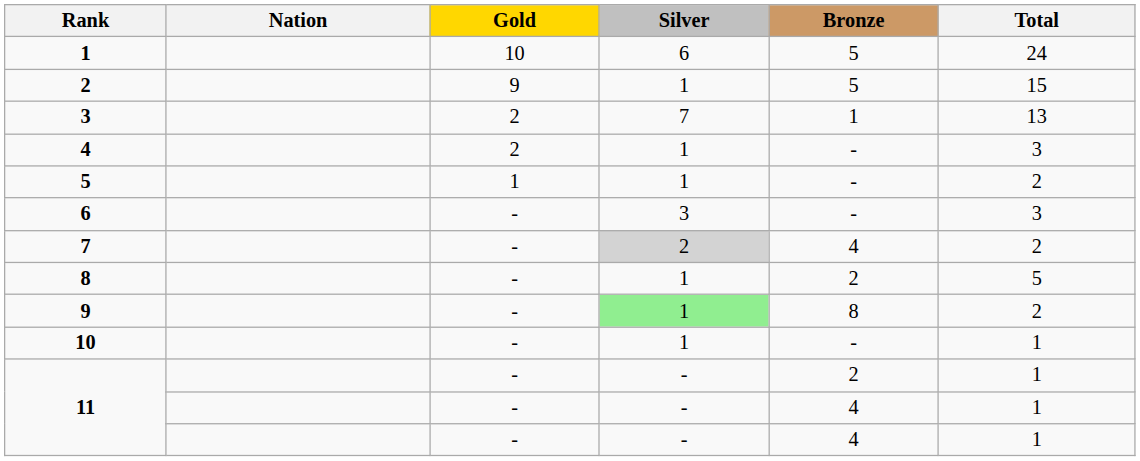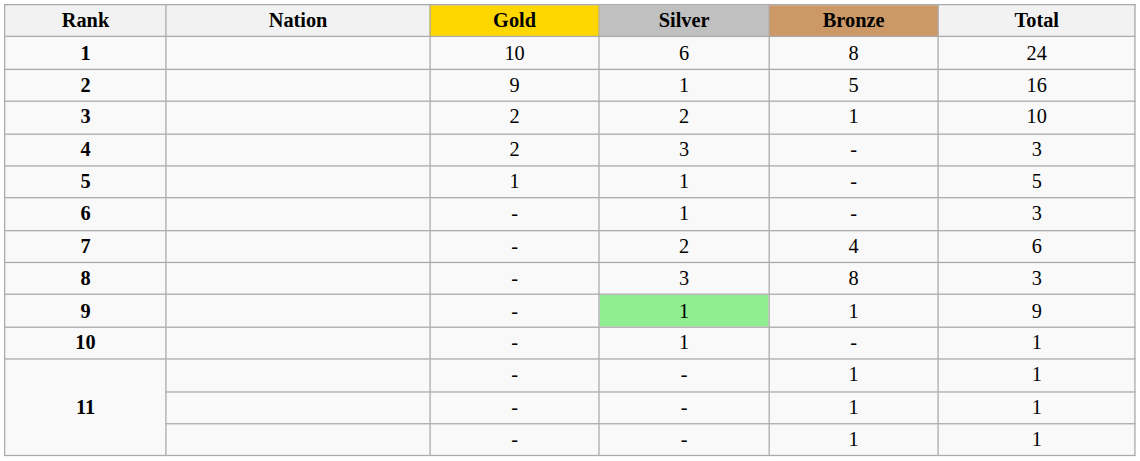(854, 52) 5 -> (854, 52) 8
(1037, 85) 15 -> (1037, 85) 16
(684, 117) 7 -> (684, 117) 2
(1037, 117) 13 -> (1037, 117) 10
(684, 149) 1 -> (684, 149) 3
(1037, 181) 2 -> (1037, 181) 5
(684, 213) 3 -> (684, 213) 1
(684, 246) lightgrey background -> (684, 246) no background
(1037, 246) 2 -> (1037, 246) 6
(684, 278) 1 -> (684, 278) 3
(854, 278) 2 -> (854, 278) 8
(1037, 278) 5 -> (1037, 278) 3
(854, 310) 8 -> (854, 310) 1
(1037, 310) 2 -> (1037, 310) 9
(854, 375) 2 -> (854, 375) 1
(854, 407) 4 -> (854, 407) 1
(854, 439) 4 -> (854, 439) 1
